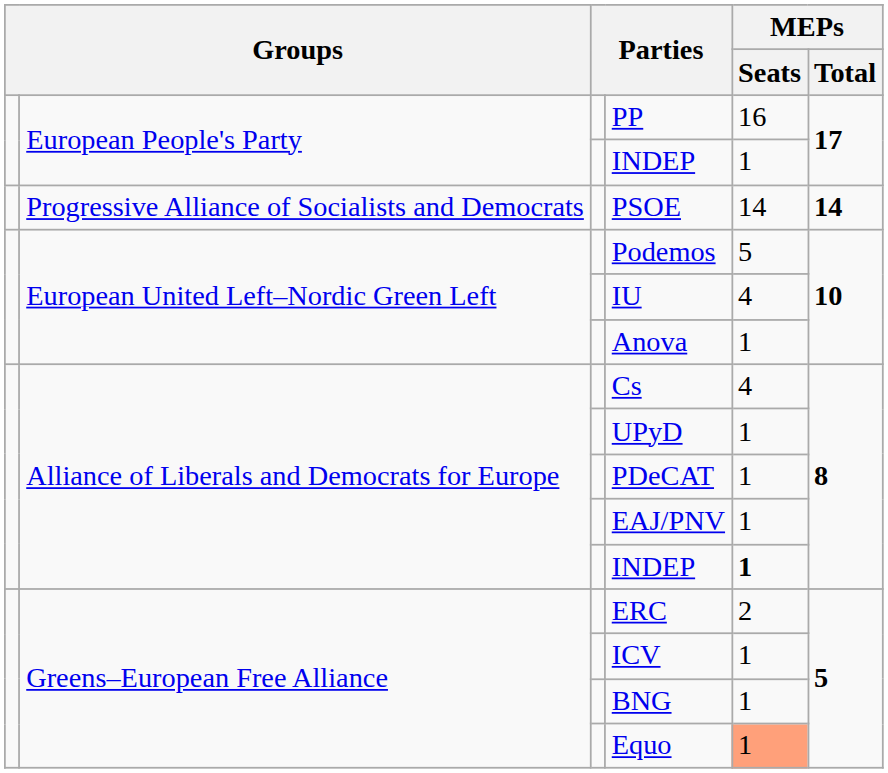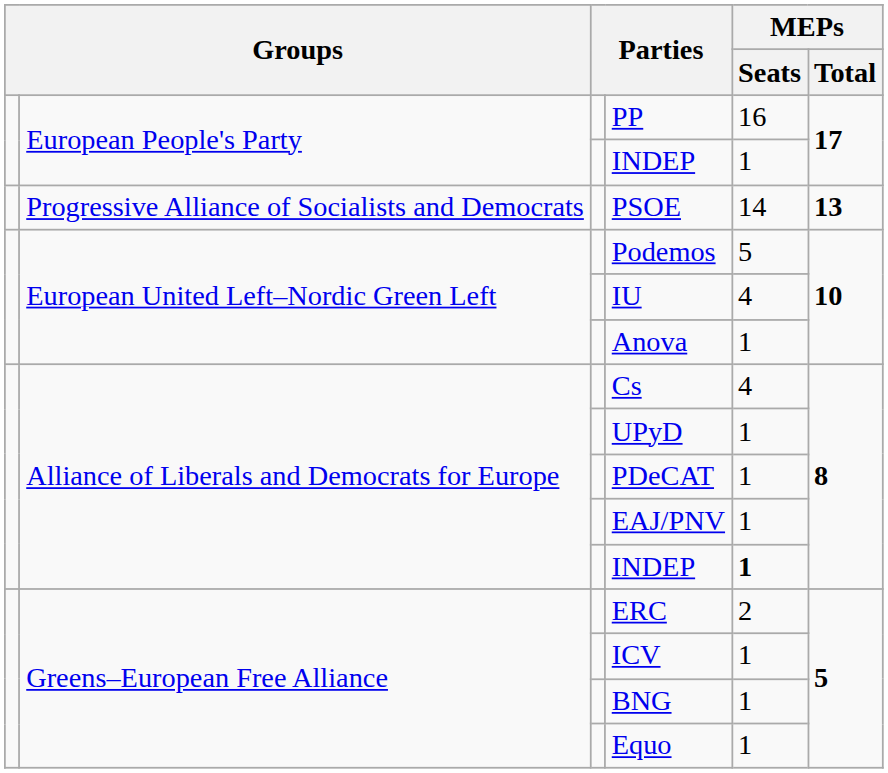(828, 206) 14 -> (828, 206) 13
(745, 745) lightsalmon background -> (745, 745) no background
